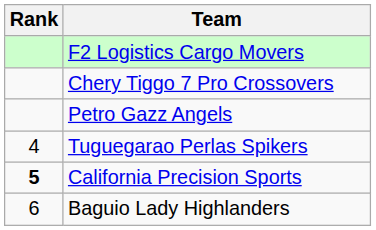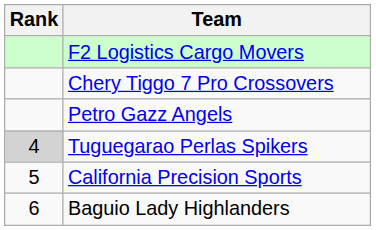(34, 146) no background -> (34, 146) lightgrey background
(34, 177) bold -> (34, 177) normal
